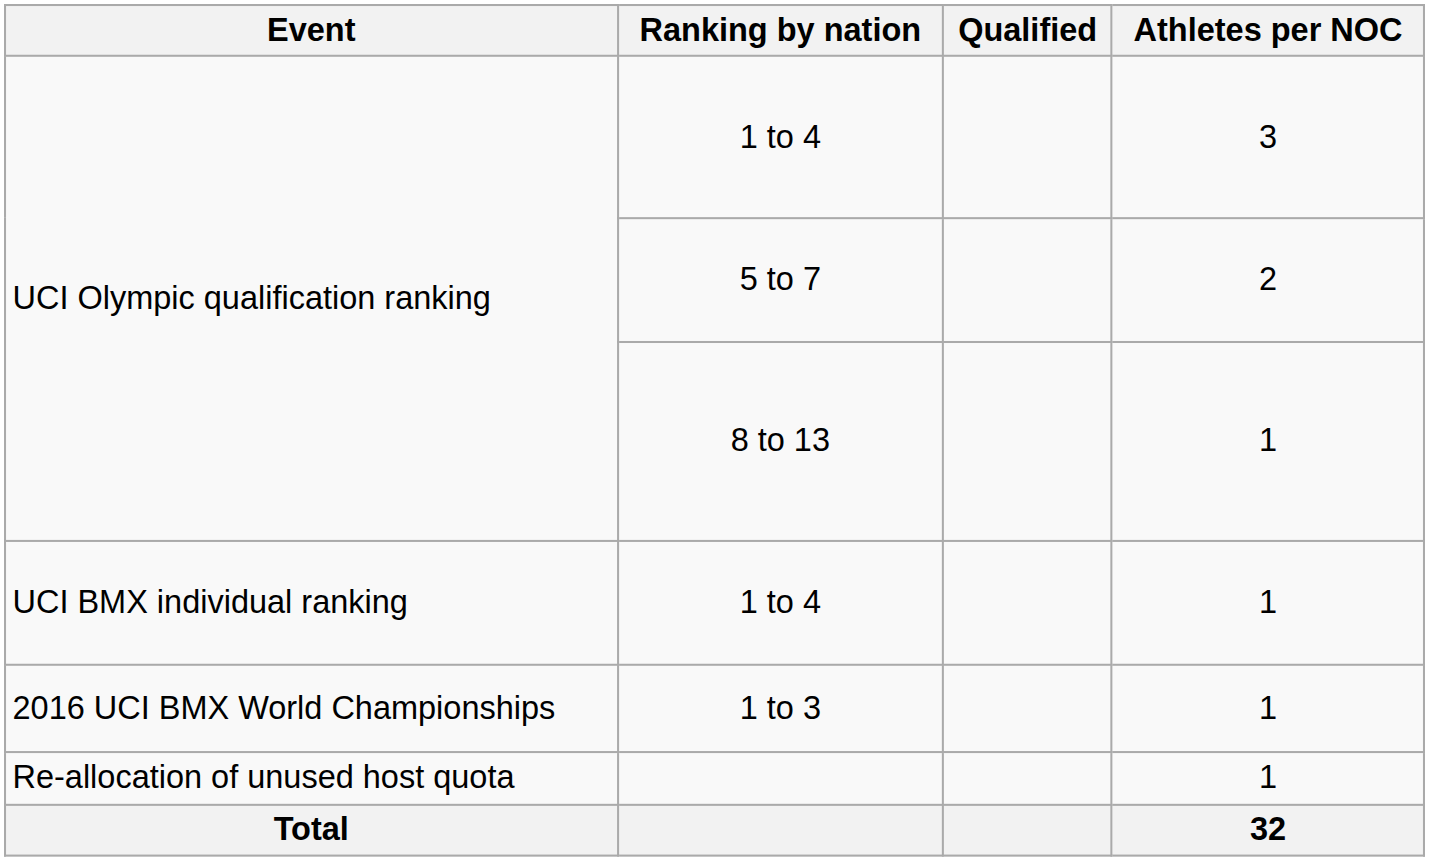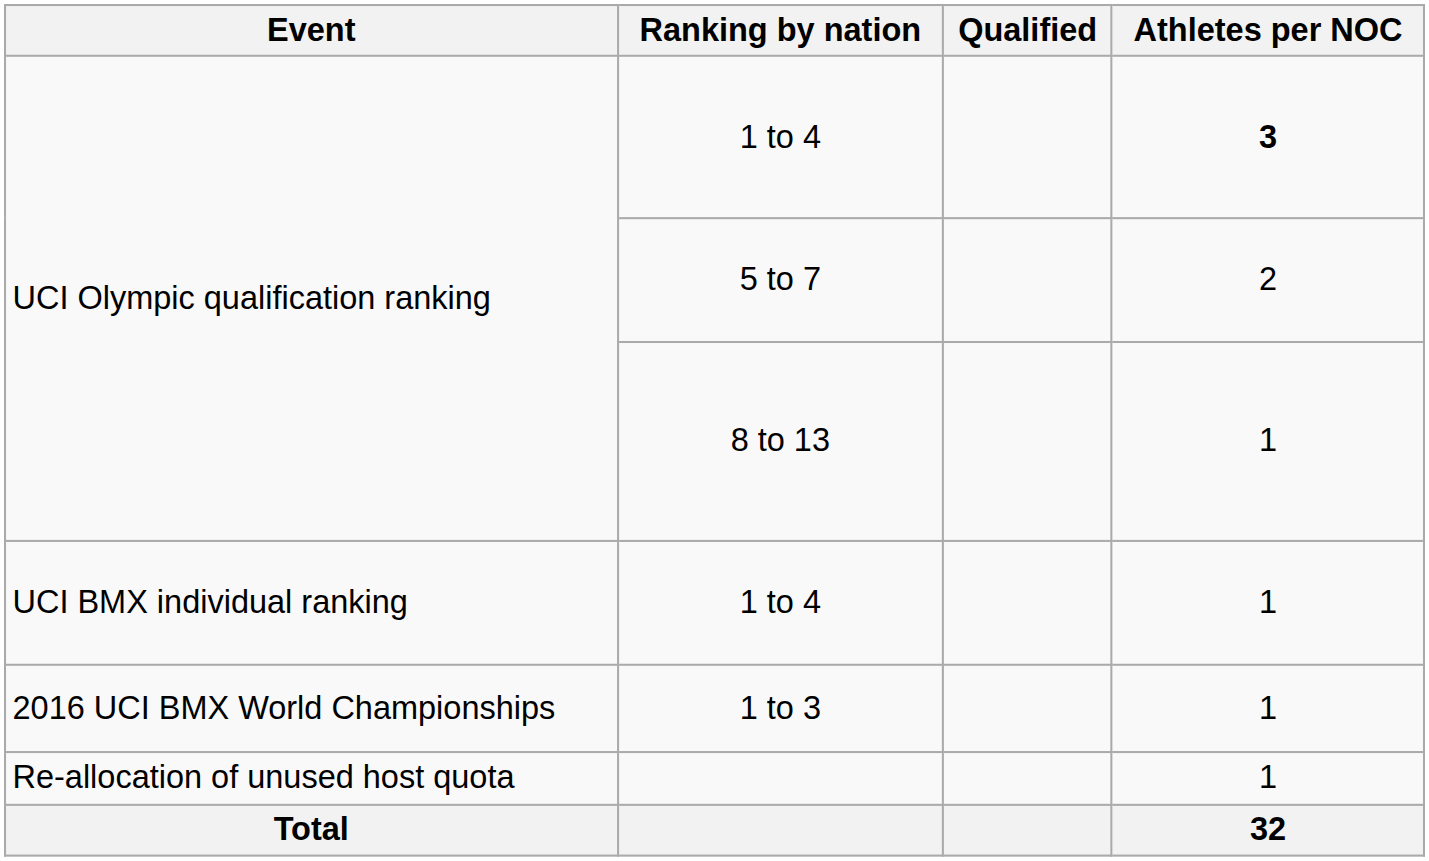(1268, 136) normal -> (1268, 136) bold
